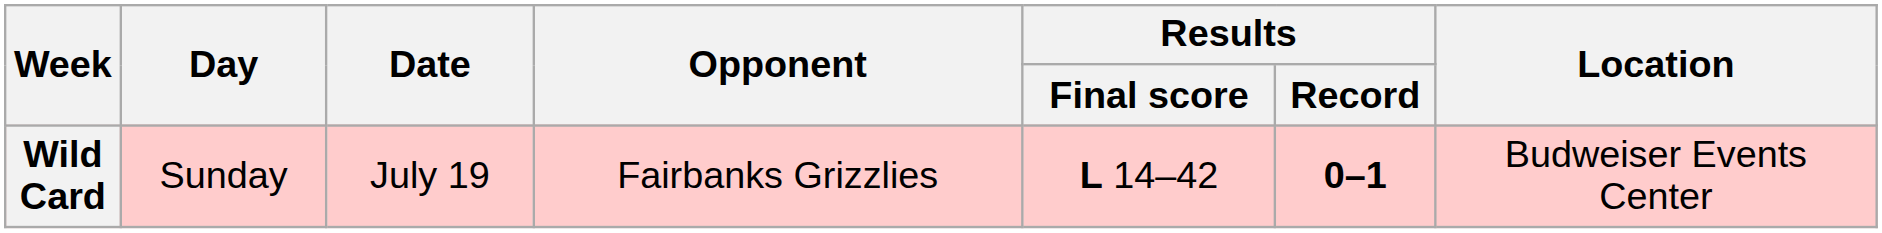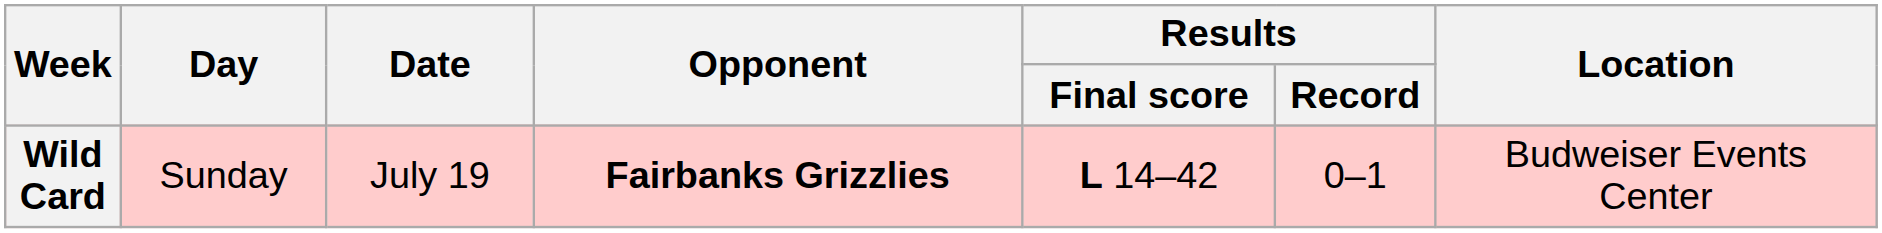(778, 175) normal -> (778, 175) bold
(1355, 175) bold -> (1355, 175) normal
